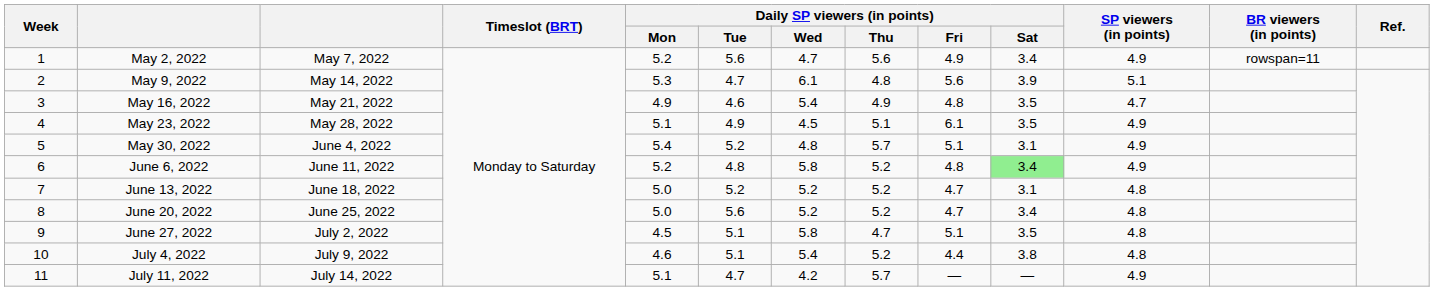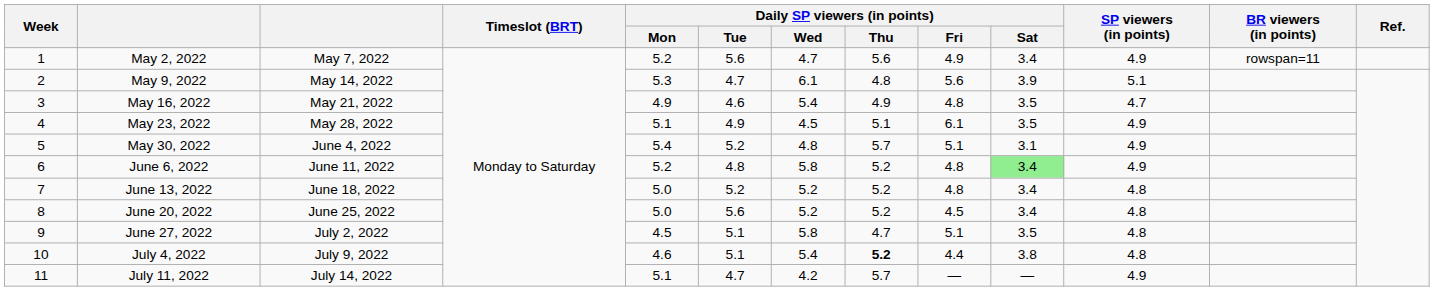(954, 189) 4.7 -> (954, 189) 4.8
(1027, 189) 3.1 -> (1027, 189) 3.4
(954, 210) 4.7 -> (954, 210) 4.5
(881, 254) normal -> (881, 254) bold
